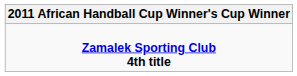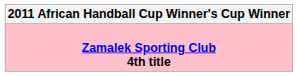(149, 54) no background -> (149, 54) pink background
